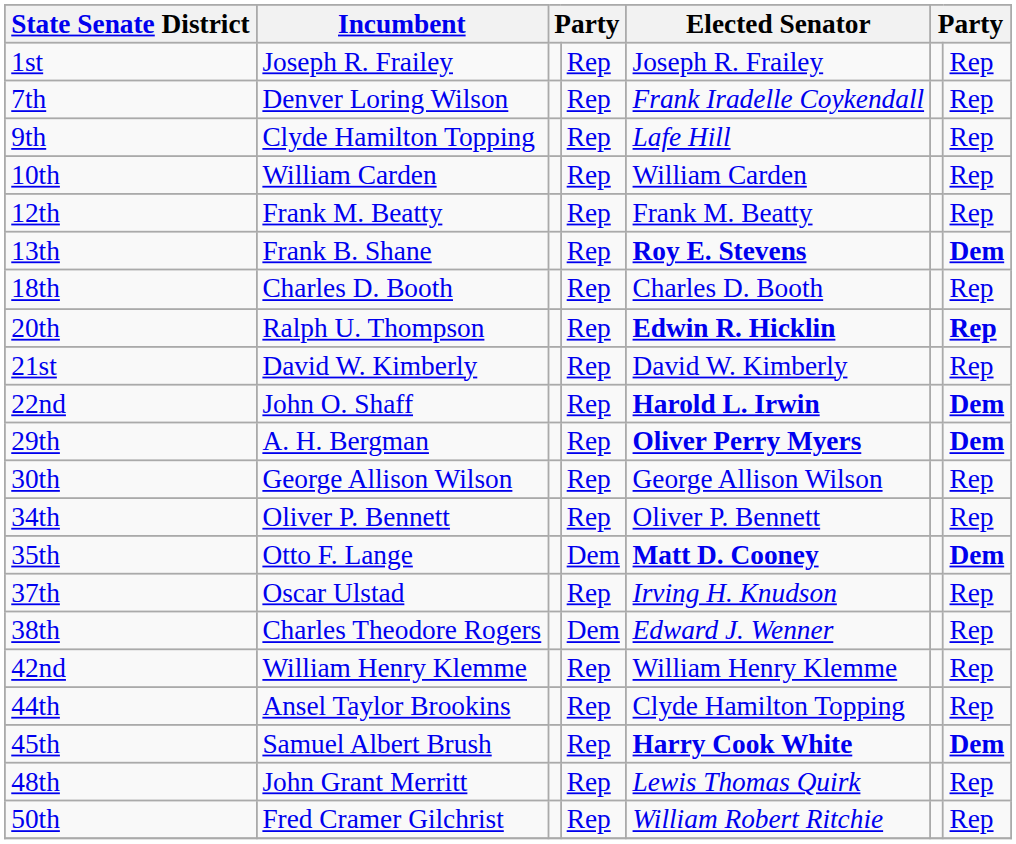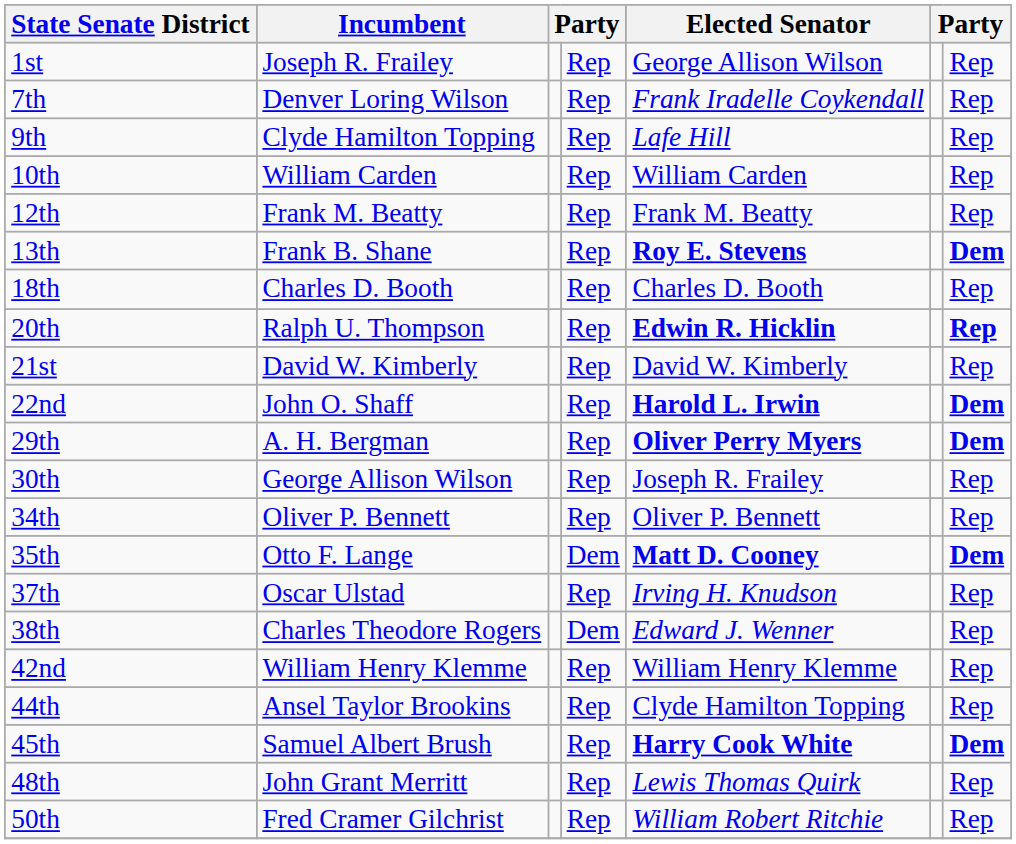(728, 61) Joseph R. Frailey -> (758, 61) George Allison Wilson
(758, 478) George Allison Wilson -> (728, 478) Joseph R. Frailey
